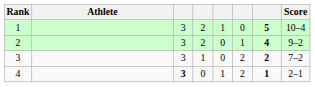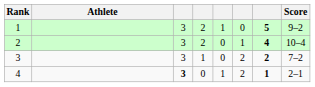(296, 27) 10–4 -> (296, 27) 9–2
(296, 43) 9–2 -> (296, 43) 10–4
